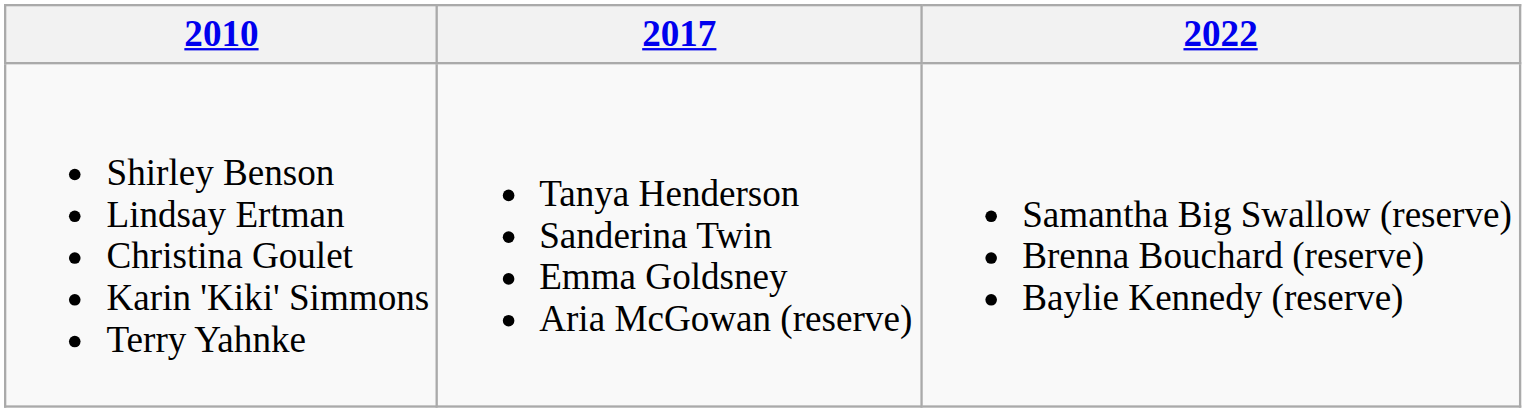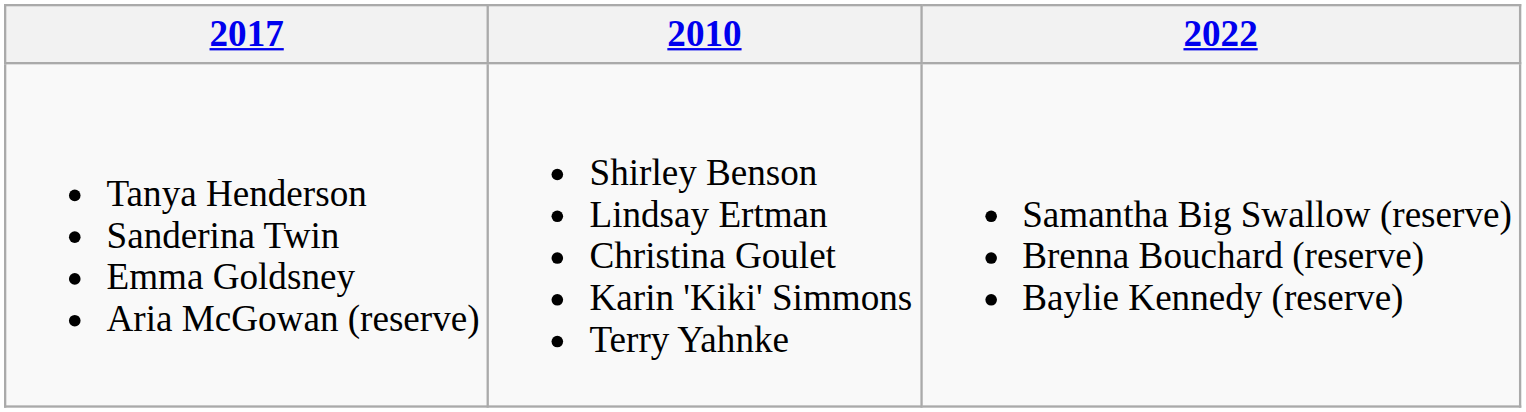columns swapped: (221, 33) <-> (679, 33)
